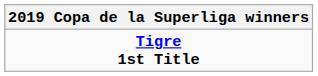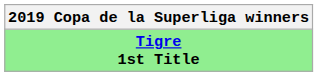(159, 51) no background -> (159, 51) lightgreen background
